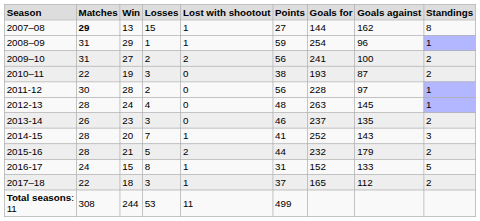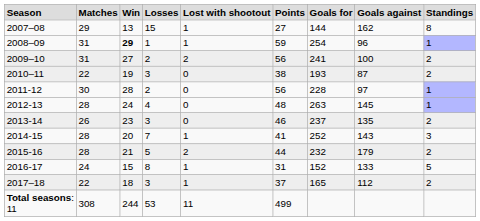(84, 28) bold -> (84, 28) normal
(128, 43) normal -> (128, 43) bold
